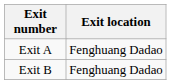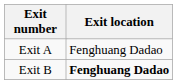(116, 69) normal -> (119, 69) bold
